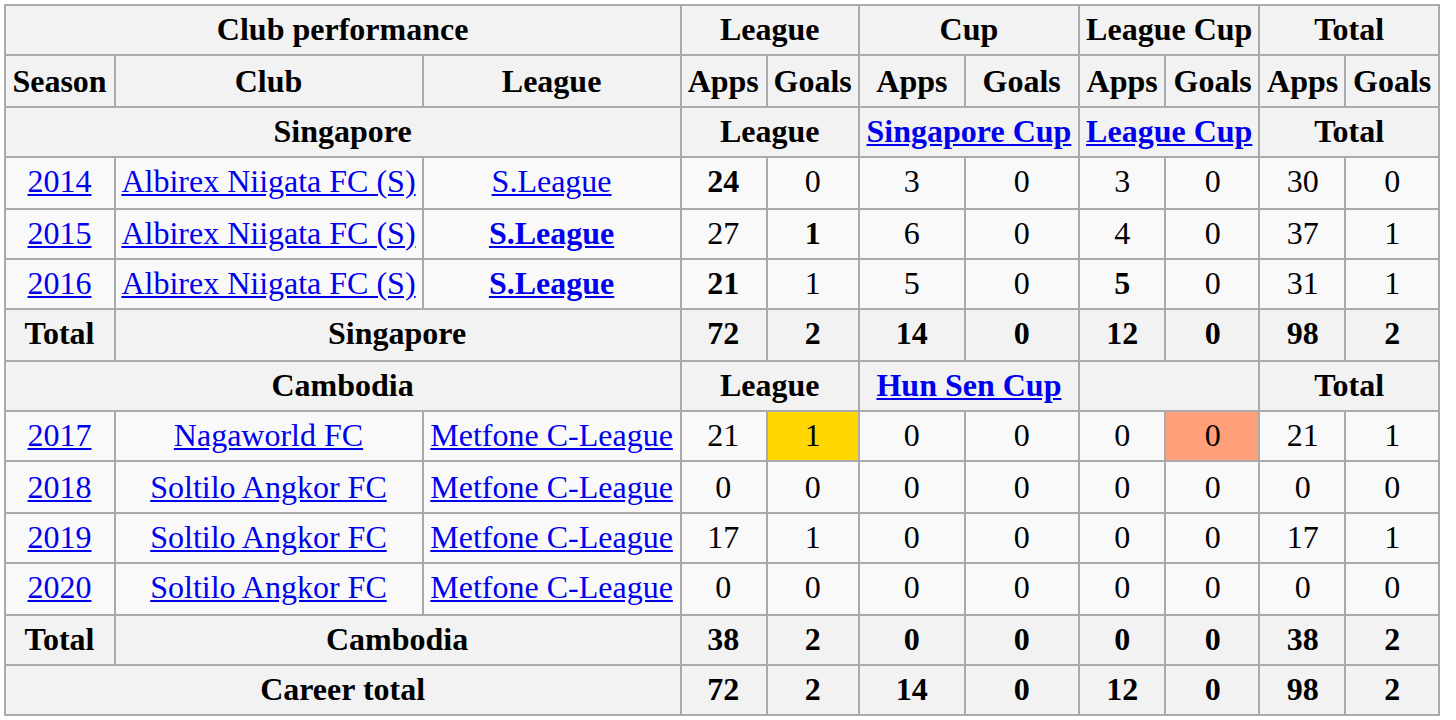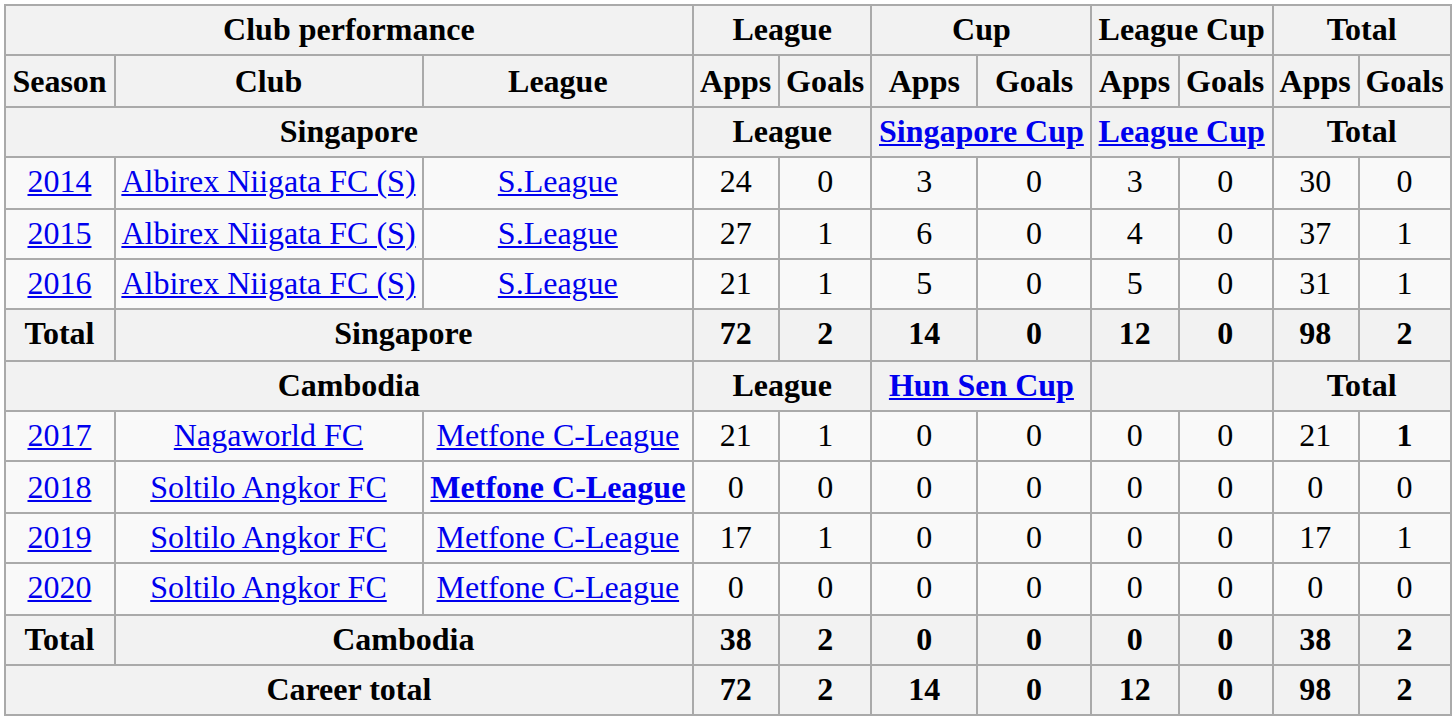(723, 182) bold -> (736, 182) normal
(552, 232) bold -> (558, 232) normal
(813, 232) bold -> (825, 232) normal
(552, 283) bold -> (558, 283) normal
(723, 283) bold -> (736, 283) normal
(1122, 283) bold -> (1135, 283) normal
(813, 435) gold background -> (825, 435) no background
(1213, 435) lightsalmon background -> (1225, 435) no background
(1392, 435) normal -> (1405, 435) bold
(552, 486) normal -> (558, 486) bold
